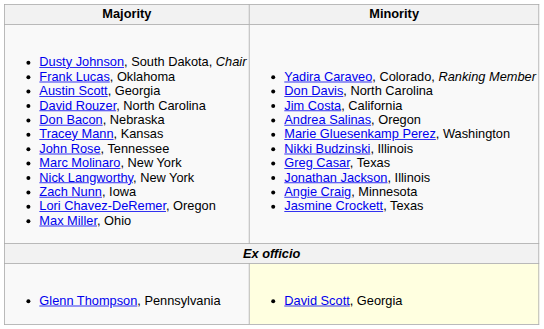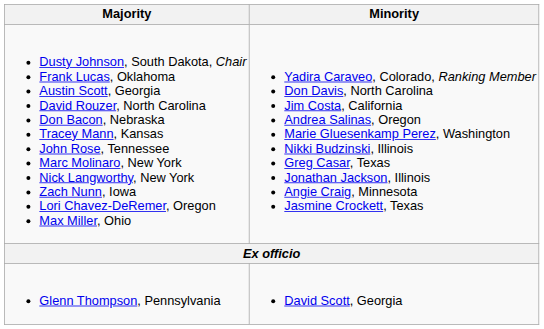(394, 301) lightyellow background -> (394, 301) no background
